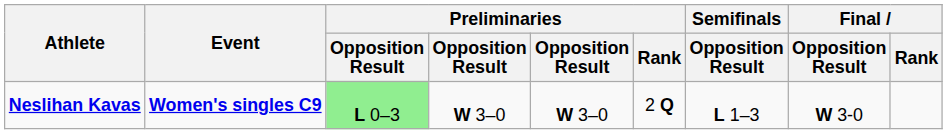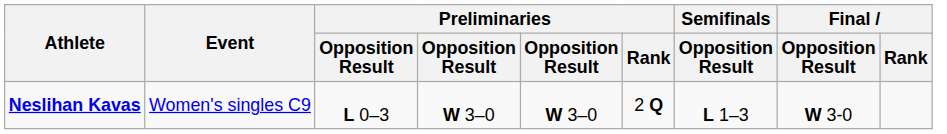(235, 105) bold -> (230, 105) normal
(377, 115) lightgreen background -> (366, 115) no background
